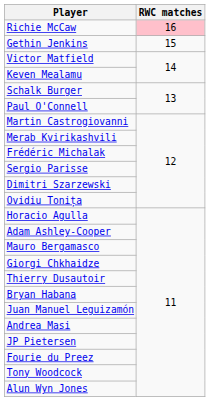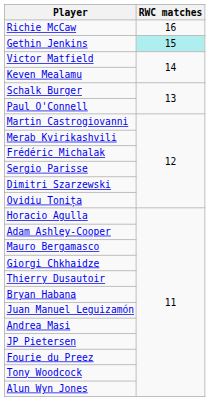(171, 28) pink background -> (171, 28) no background
(171, 44) no background -> (171, 44) paleturquoise background
